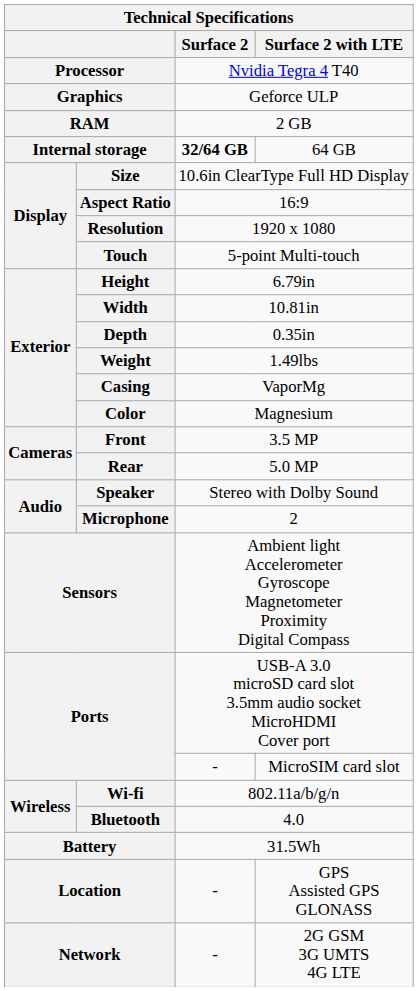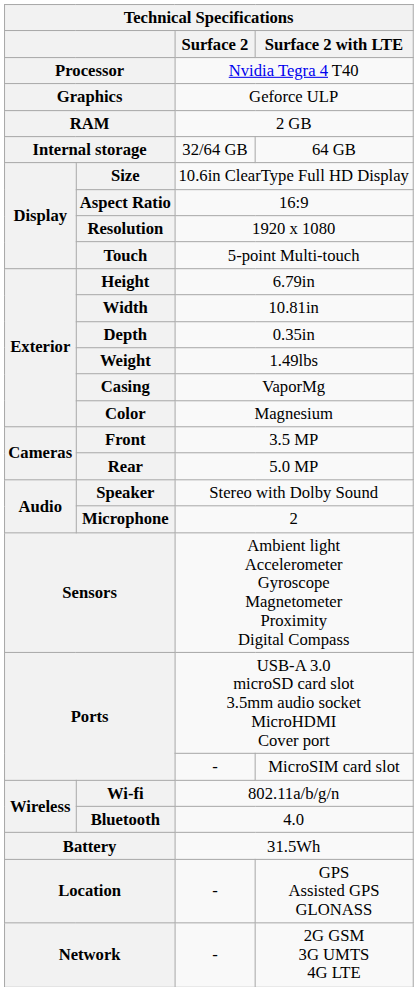(215, 149) bold -> (215, 149) normal
